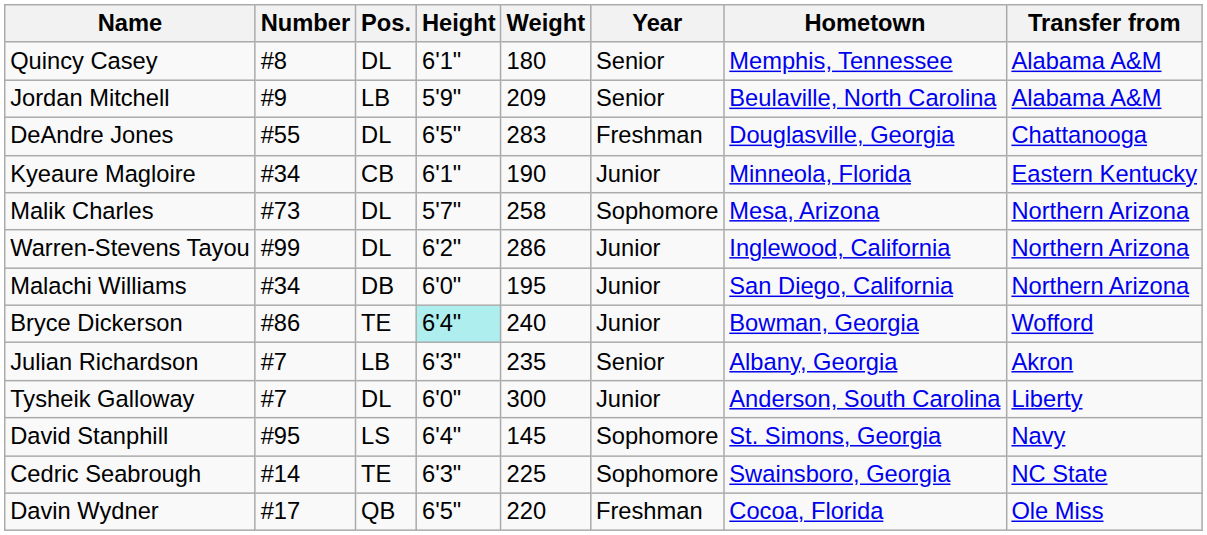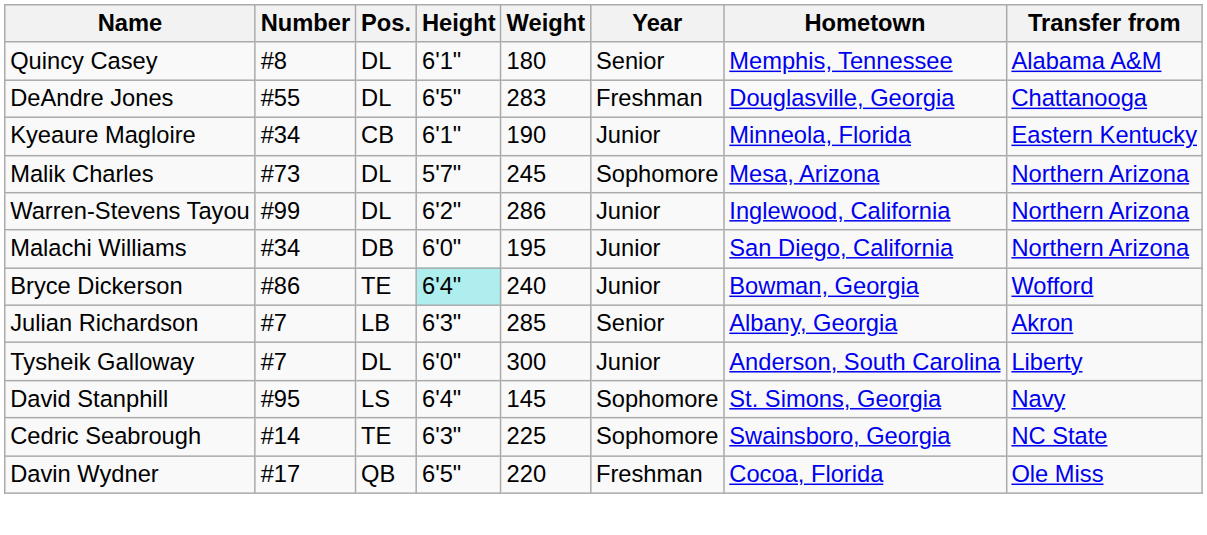- row: (90, 98)
(526, 211) 258 -> (526, 173) 245
(526, 361) 235 -> (526, 323) 285
